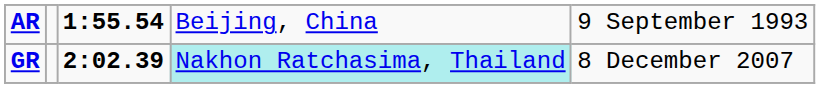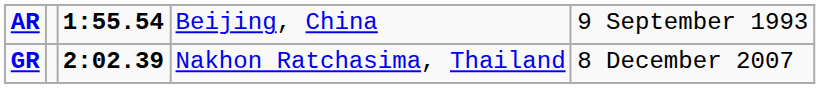(371, 64) paleturquoise background -> (371, 64) no background
